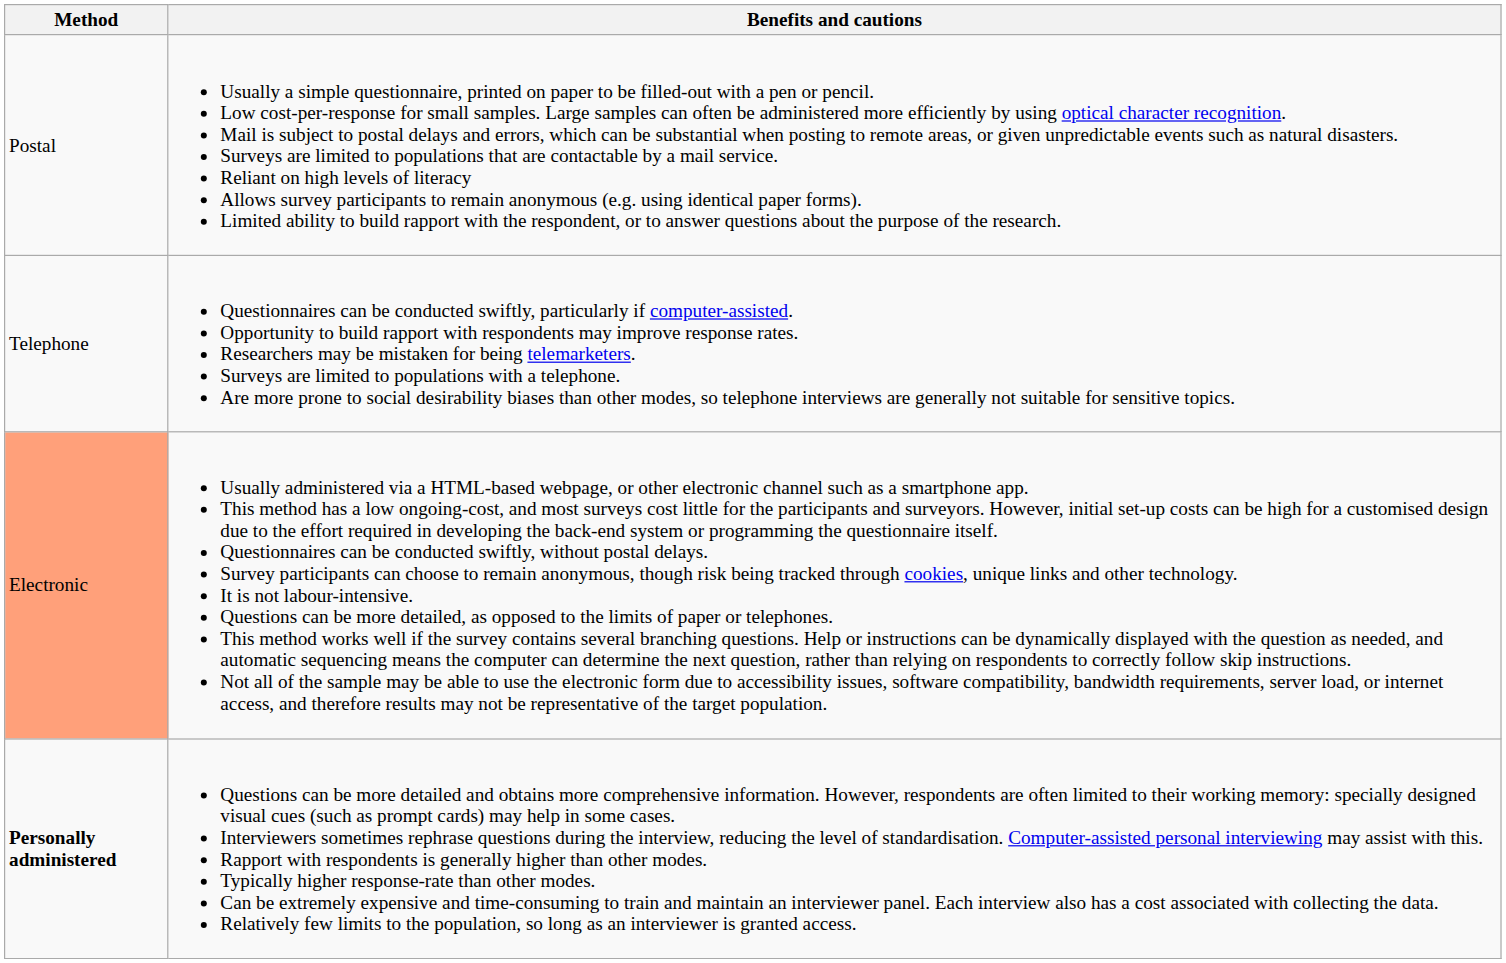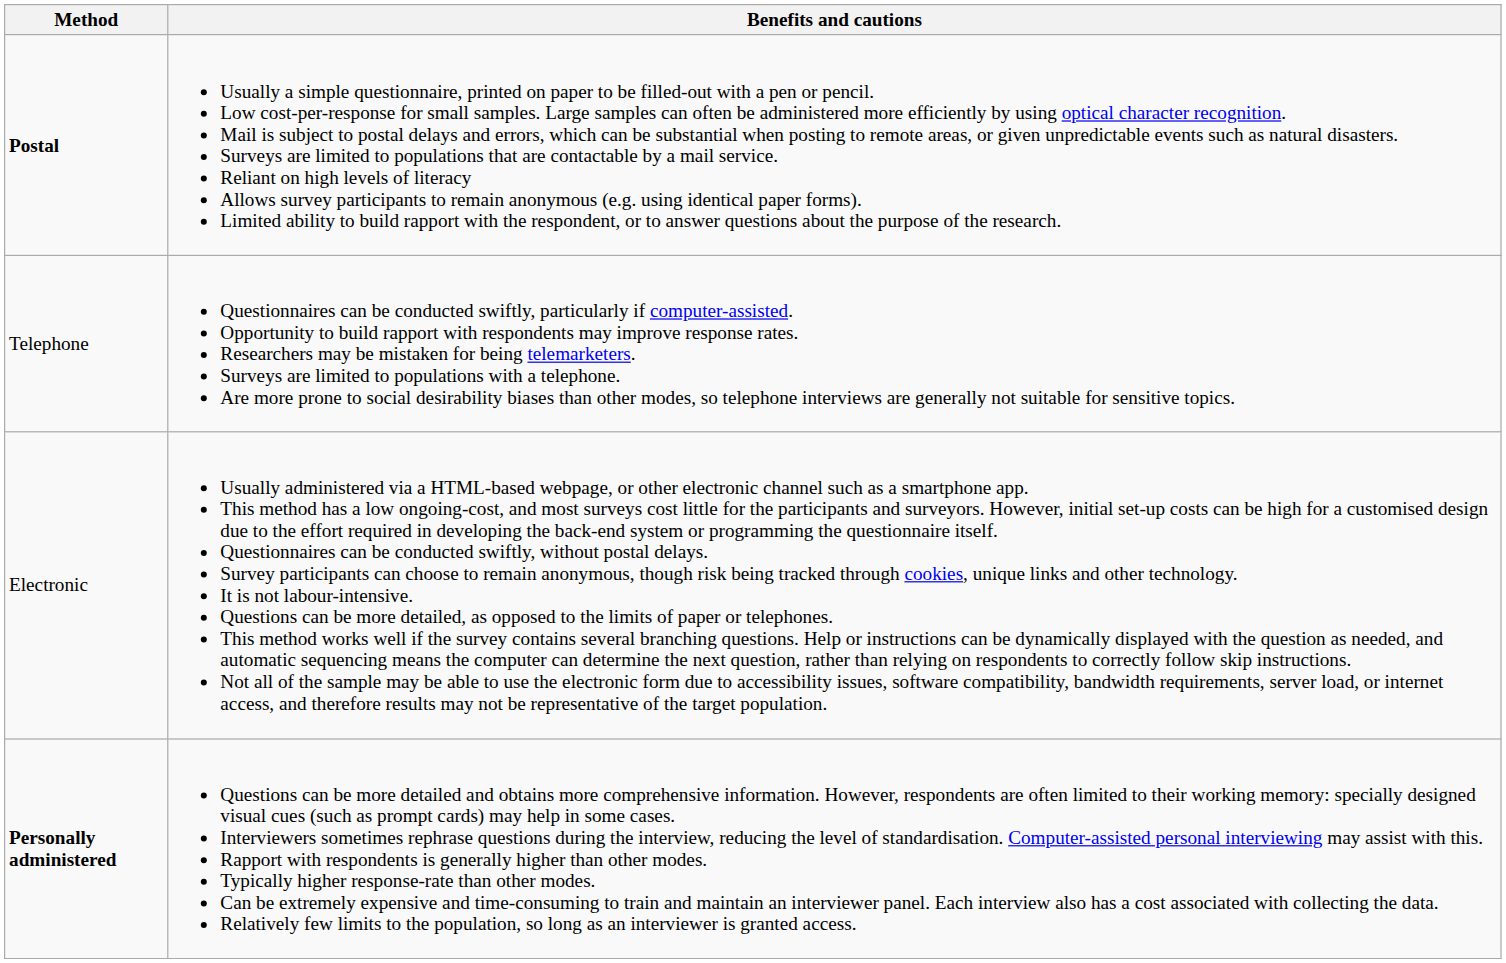(33, 144) normal -> (34, 144) bold
(48, 585) lightsalmon background -> (48, 585) no background
